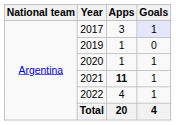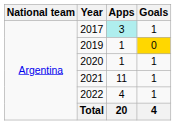(122, 29) no background -> (122, 29) paleturquoise background
(154, 29) lavender background -> (154, 29) no background
(154, 45) no background -> (154, 45) gold background
(122, 78) bold -> (122, 78) normal
